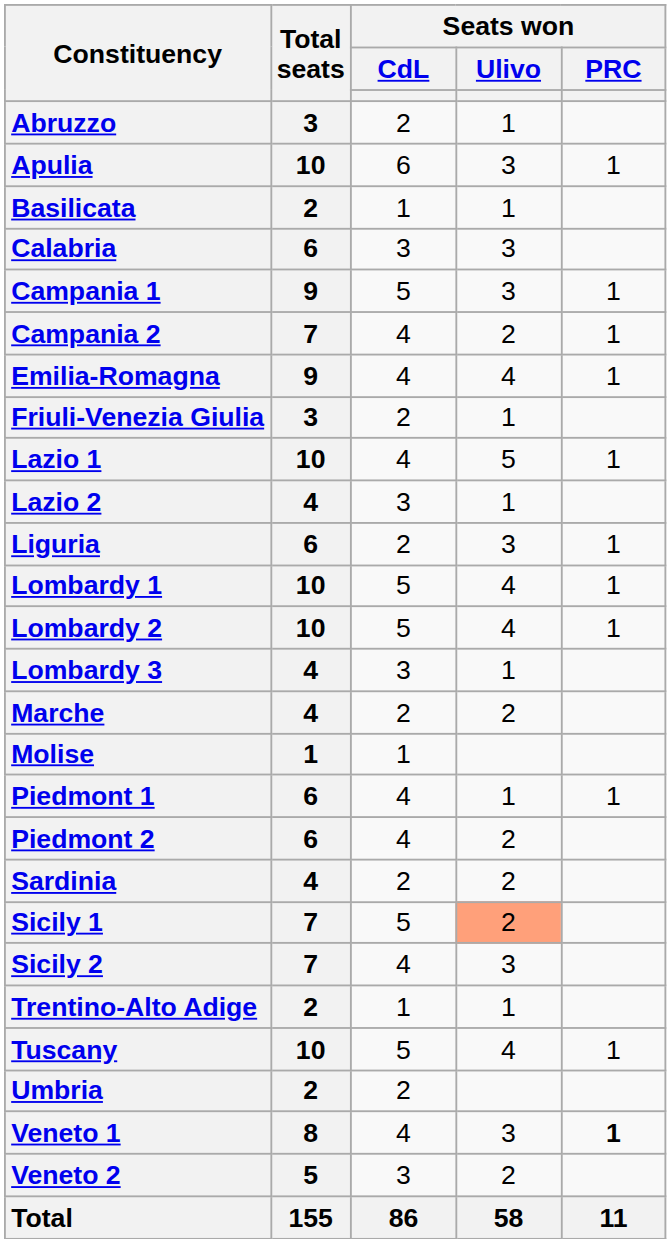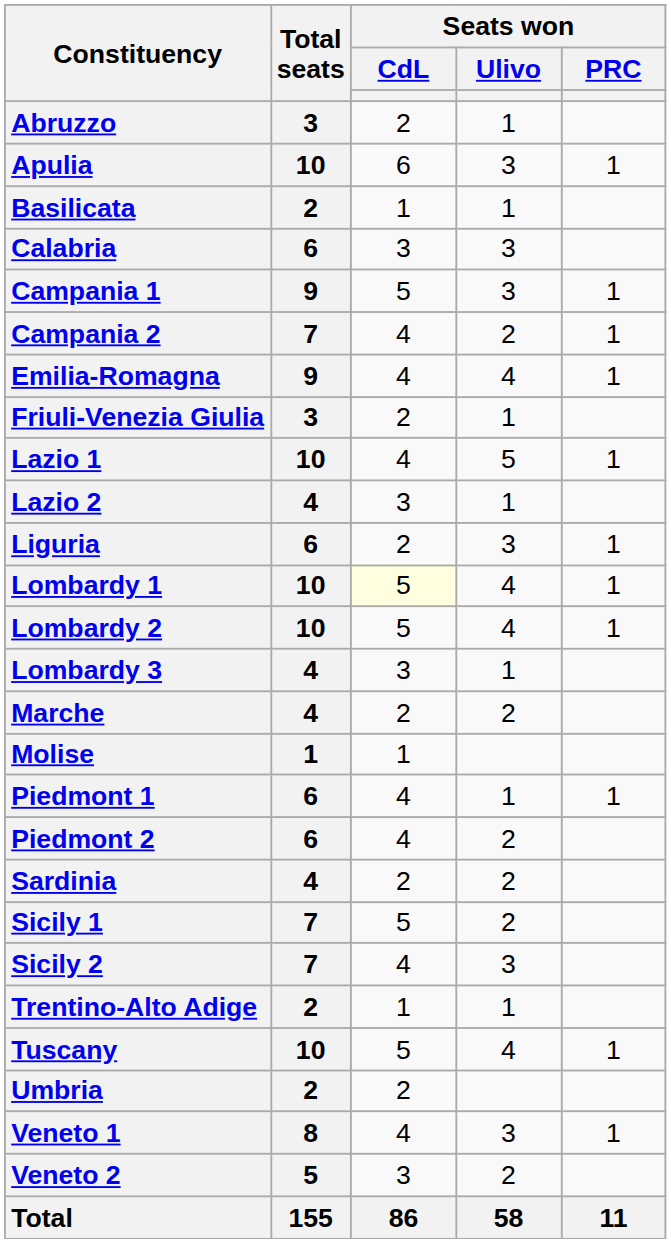(403, 586) no background -> (403, 586) lightyellow background
(508, 923) lightsalmon background -> (508, 923) no background
(613, 1133) bold -> (613, 1133) normal
